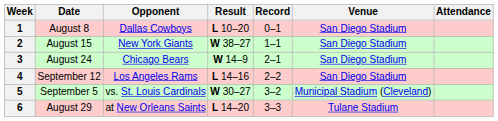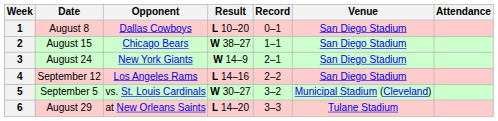(156, 44) New York Giants -> (156, 44) Chicago Bears
(156, 60) Chicago Bears -> (156, 60) New York Giants
